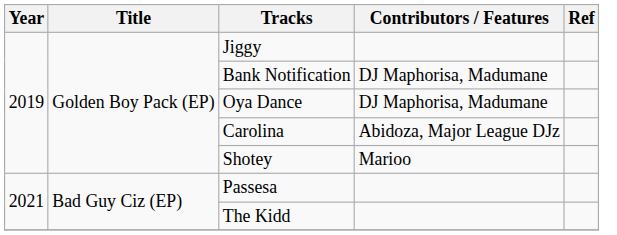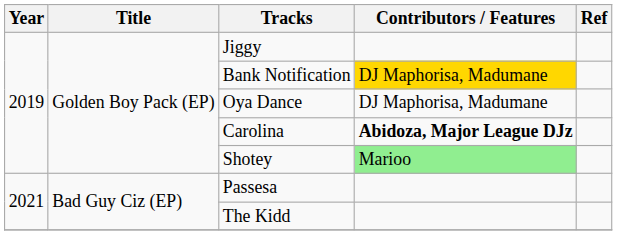(453, 74) no background -> (453, 74) gold background
(459, 131) normal -> (466, 131) bold
(385, 159) no background -> (385, 159) lightgreen background
